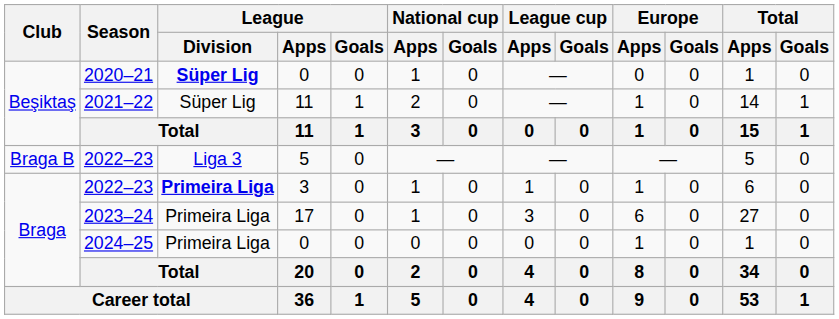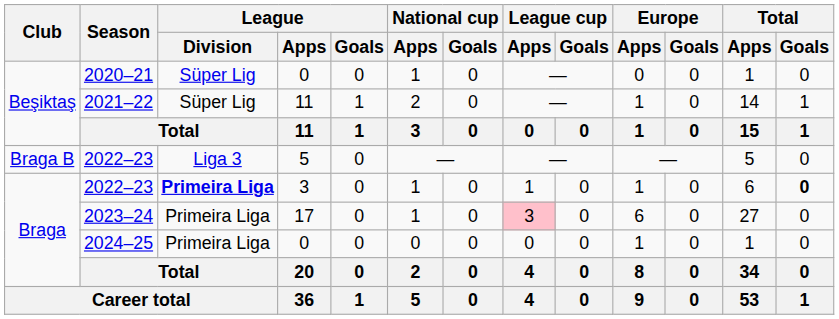(218, 74) bold -> (218, 74) normal
(804, 187) normal -> (804, 187) bold
(529, 215) no background -> (529, 215) pink background
